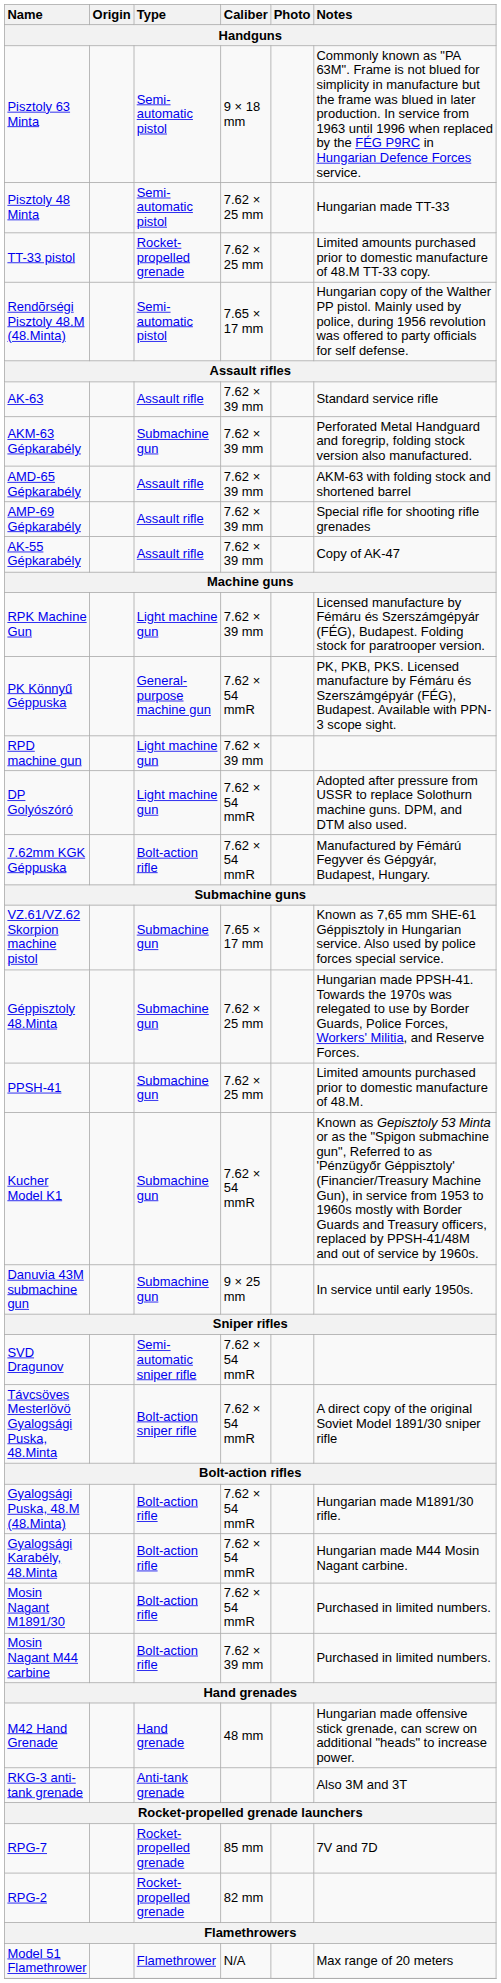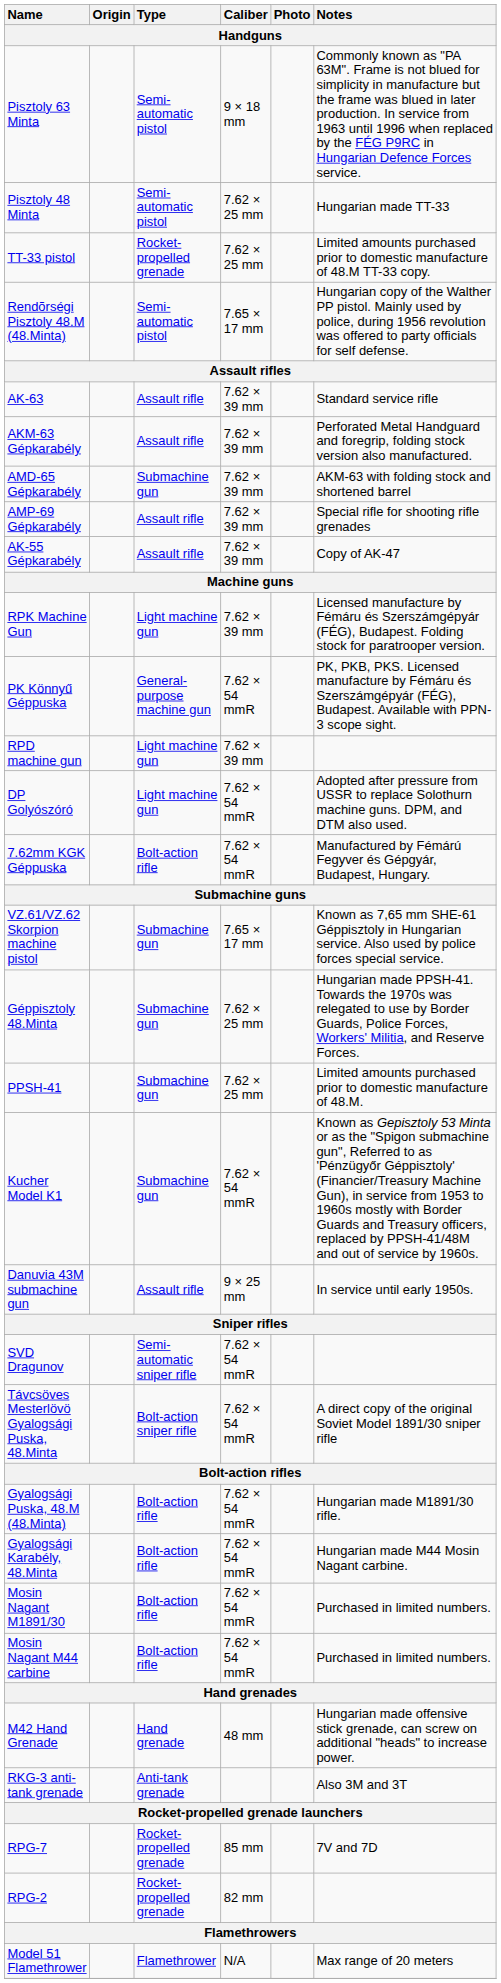(173, 441) Submachine gun -> (170, 441) Assault rifle
(170, 484) Assault rifle -> (173, 484) Submachine gun
(173, 1289) Submachine gun -> (170, 1289) Assault rifle
(244, 1657) 7.62 × 39 mm -> (242, 1657) 7.62 × 54 mmR
